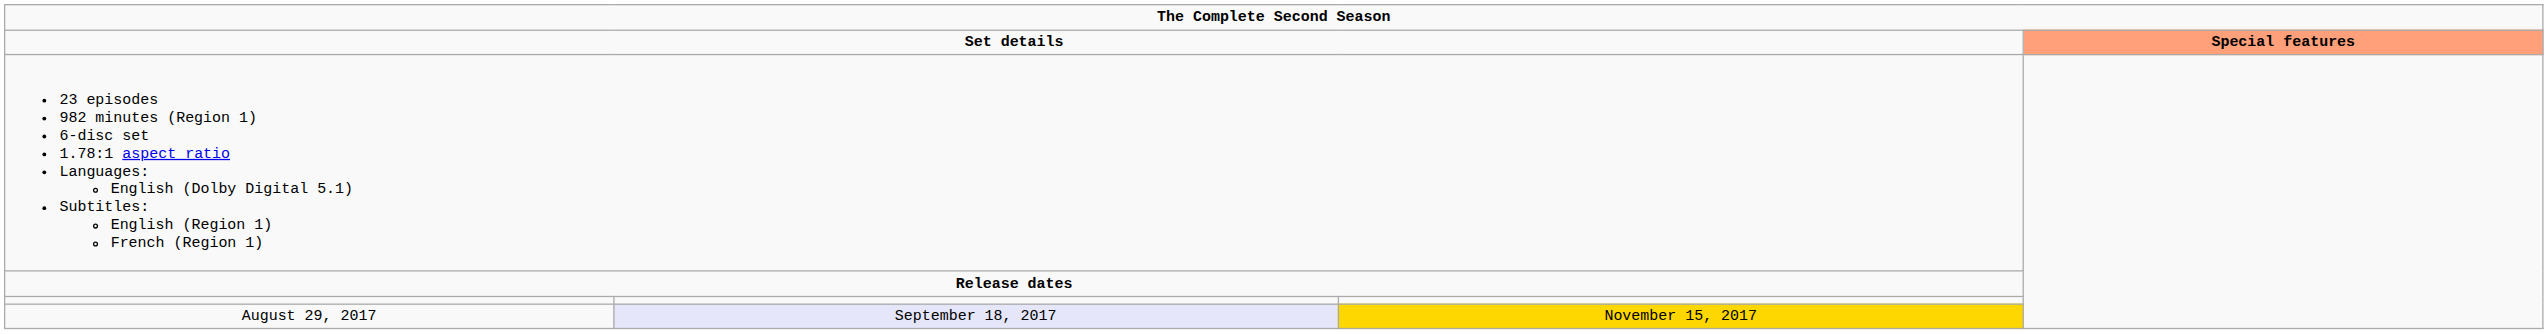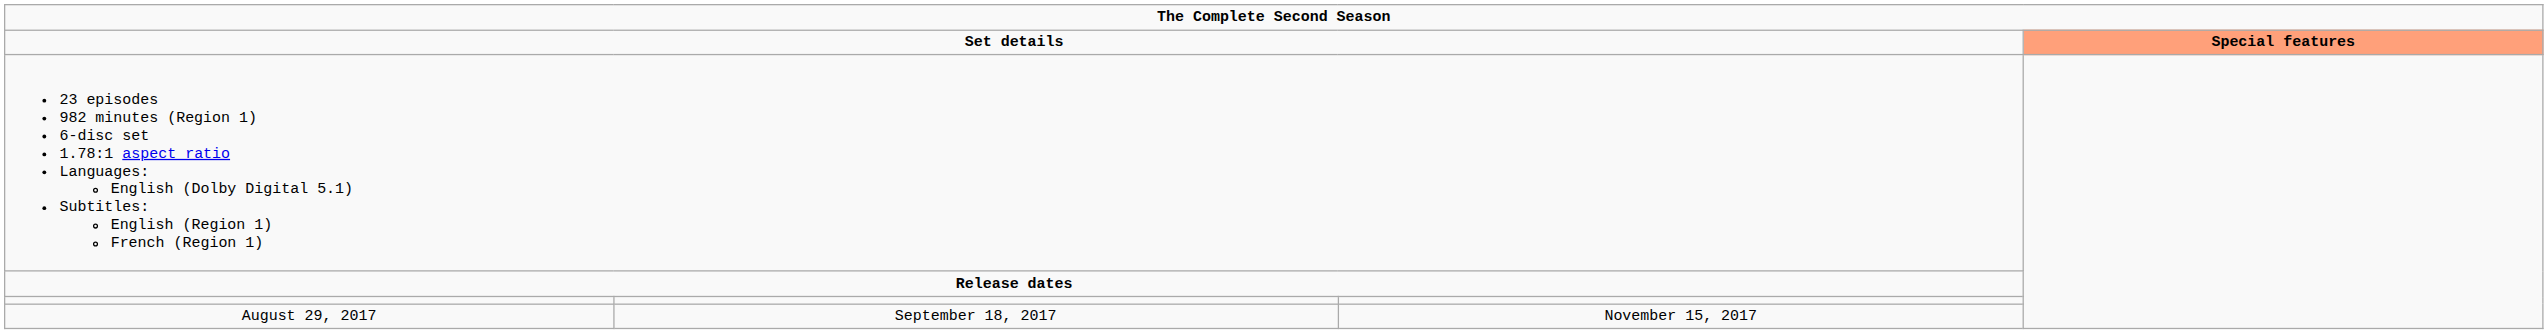(976, 316) lavender background -> (976, 316) no background
(1681, 316) gold background -> (1681, 316) no background
